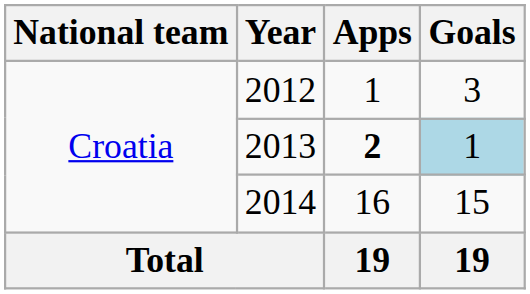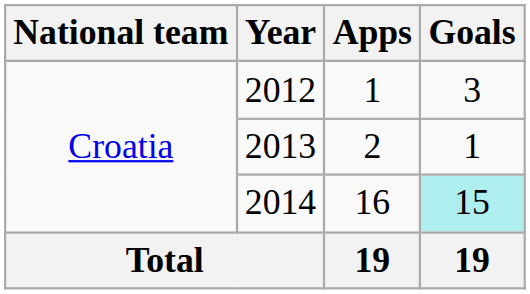(372, 145) bold -> (372, 145) normal
(472, 145) lightblue background -> (472, 145) no background
(472, 202) no background -> (472, 202) paleturquoise background
